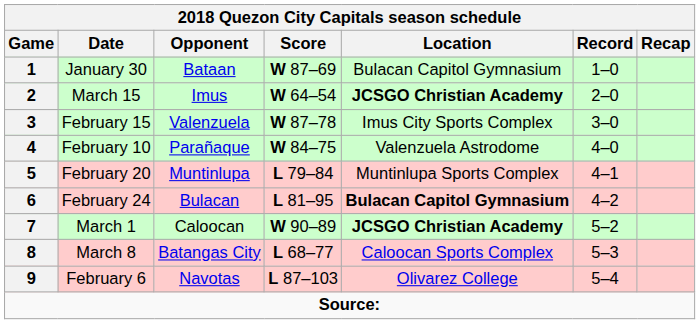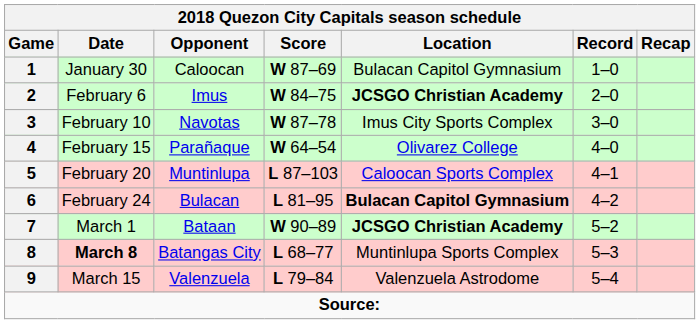(209, 69) Bataan -> (209, 69) Caloocan
(106, 95) March 15 -> (106, 95) February 6
(303, 95) W 64–54 -> (303, 95) W 84–75
(106, 122) February 15 -> (106, 122) February 10
(209, 122) Valenzuela -> (209, 122) Navotas
(106, 148) February 10 -> (106, 148) February 15
(303, 148) W 84–75 -> (303, 148) W 64–54
(457, 148) Valenzuela Astrodome -> (457, 148) Olivarez College
(303, 174) L 79–84 -> (303, 174) L 87–103
(457, 174) Muntinlupa Sports Complex -> (457, 174) Caloocan Sports Complex
(209, 226) Caloocan -> (209, 226) Bataan
(106, 252) normal -> (106, 252) bold
(457, 252) Caloocan Sports Complex -> (457, 252) Muntinlupa Sports Complex
(106, 278) February 6 -> (106, 278) March 15
(209, 278) Navotas -> (209, 278) Valenzuela
(303, 278) L 87–103 -> (303, 278) L 79–84
(457, 278) Olivarez College -> (457, 278) Valenzuela Astrodome
